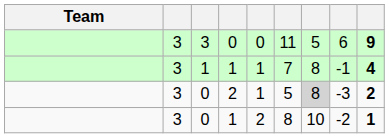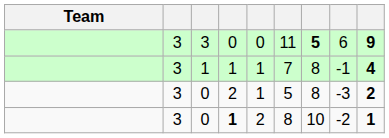(316, 42) normal -> (316, 42) bold
(316, 94) lightgrey background -> (316, 94) no background
(233, 119) normal -> (233, 119) bold
